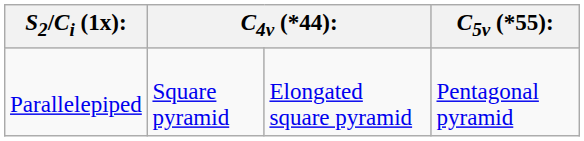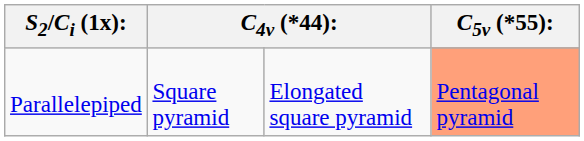(488, 104) no background -> (488, 104) lightsalmon background
